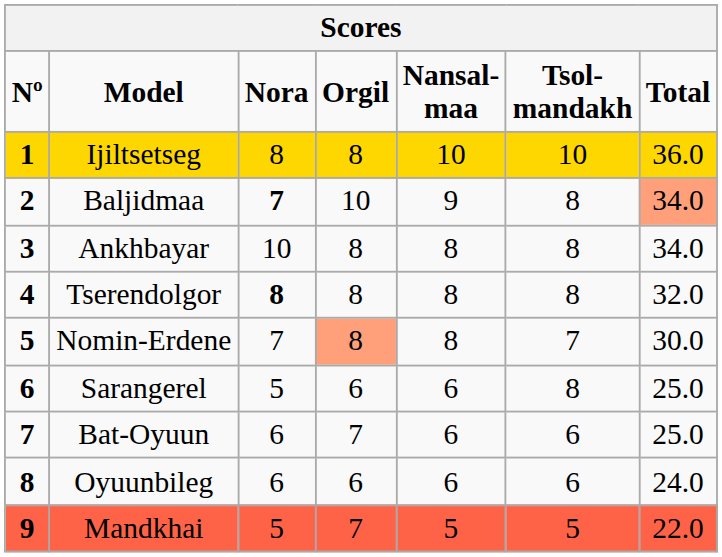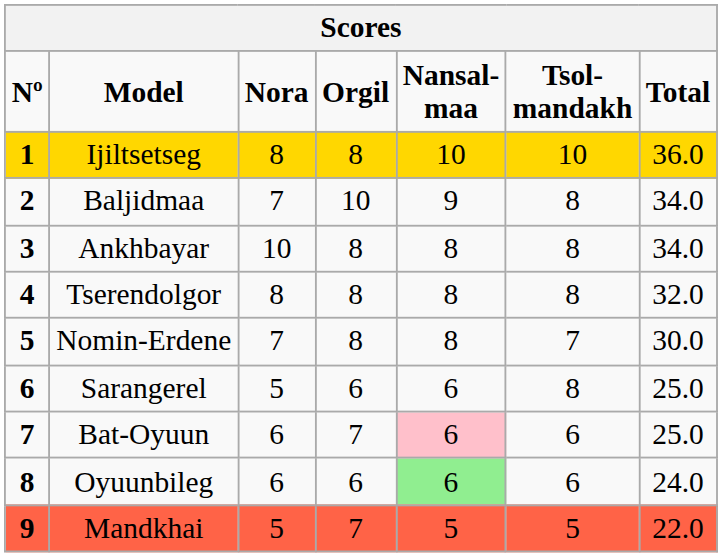(277, 201) bold -> (277, 201) normal
(678, 201) lightsalmon background -> (678, 201) no background
(277, 294) bold -> (277, 294) normal
(356, 341) lightsalmon background -> (356, 341) no background
(451, 434) no background -> (451, 434) pink background
(451, 481) no background -> (451, 481) lightgreen background
